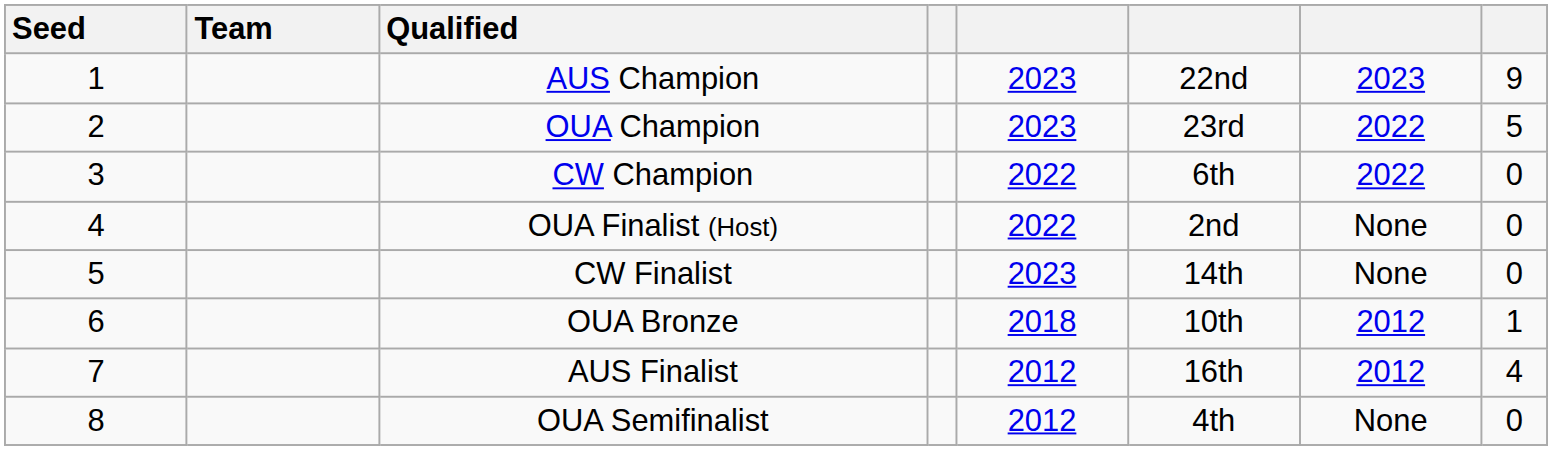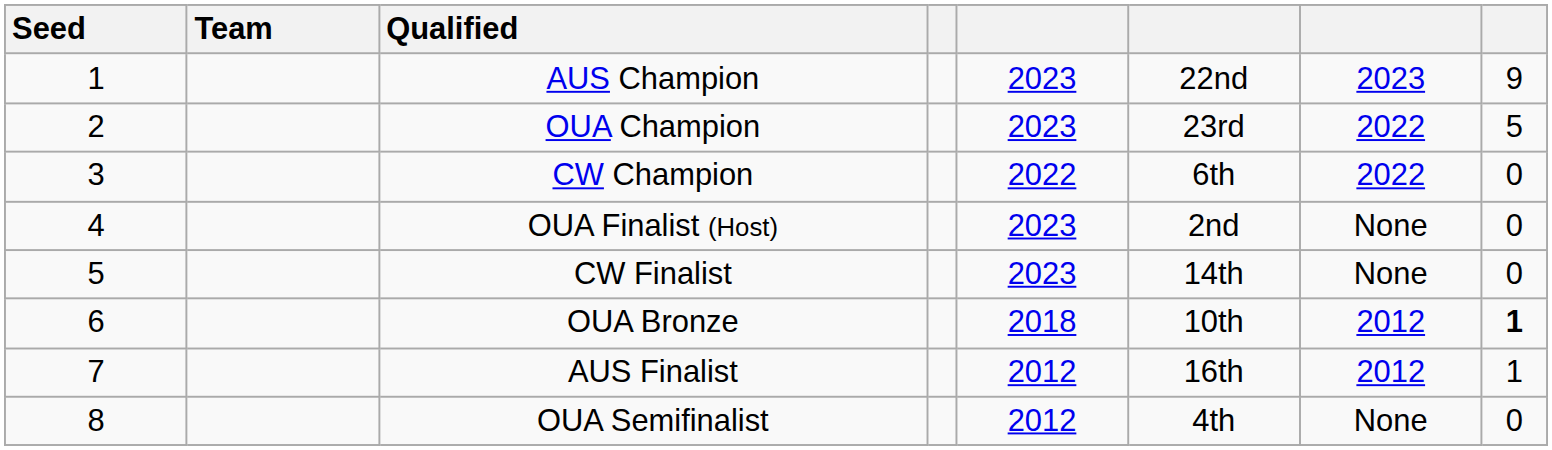(1042, 224) 2022 -> (1042, 224) 2023
(1514, 322) normal -> (1514, 322) bold
(1514, 371) 4 -> (1514, 371) 1
